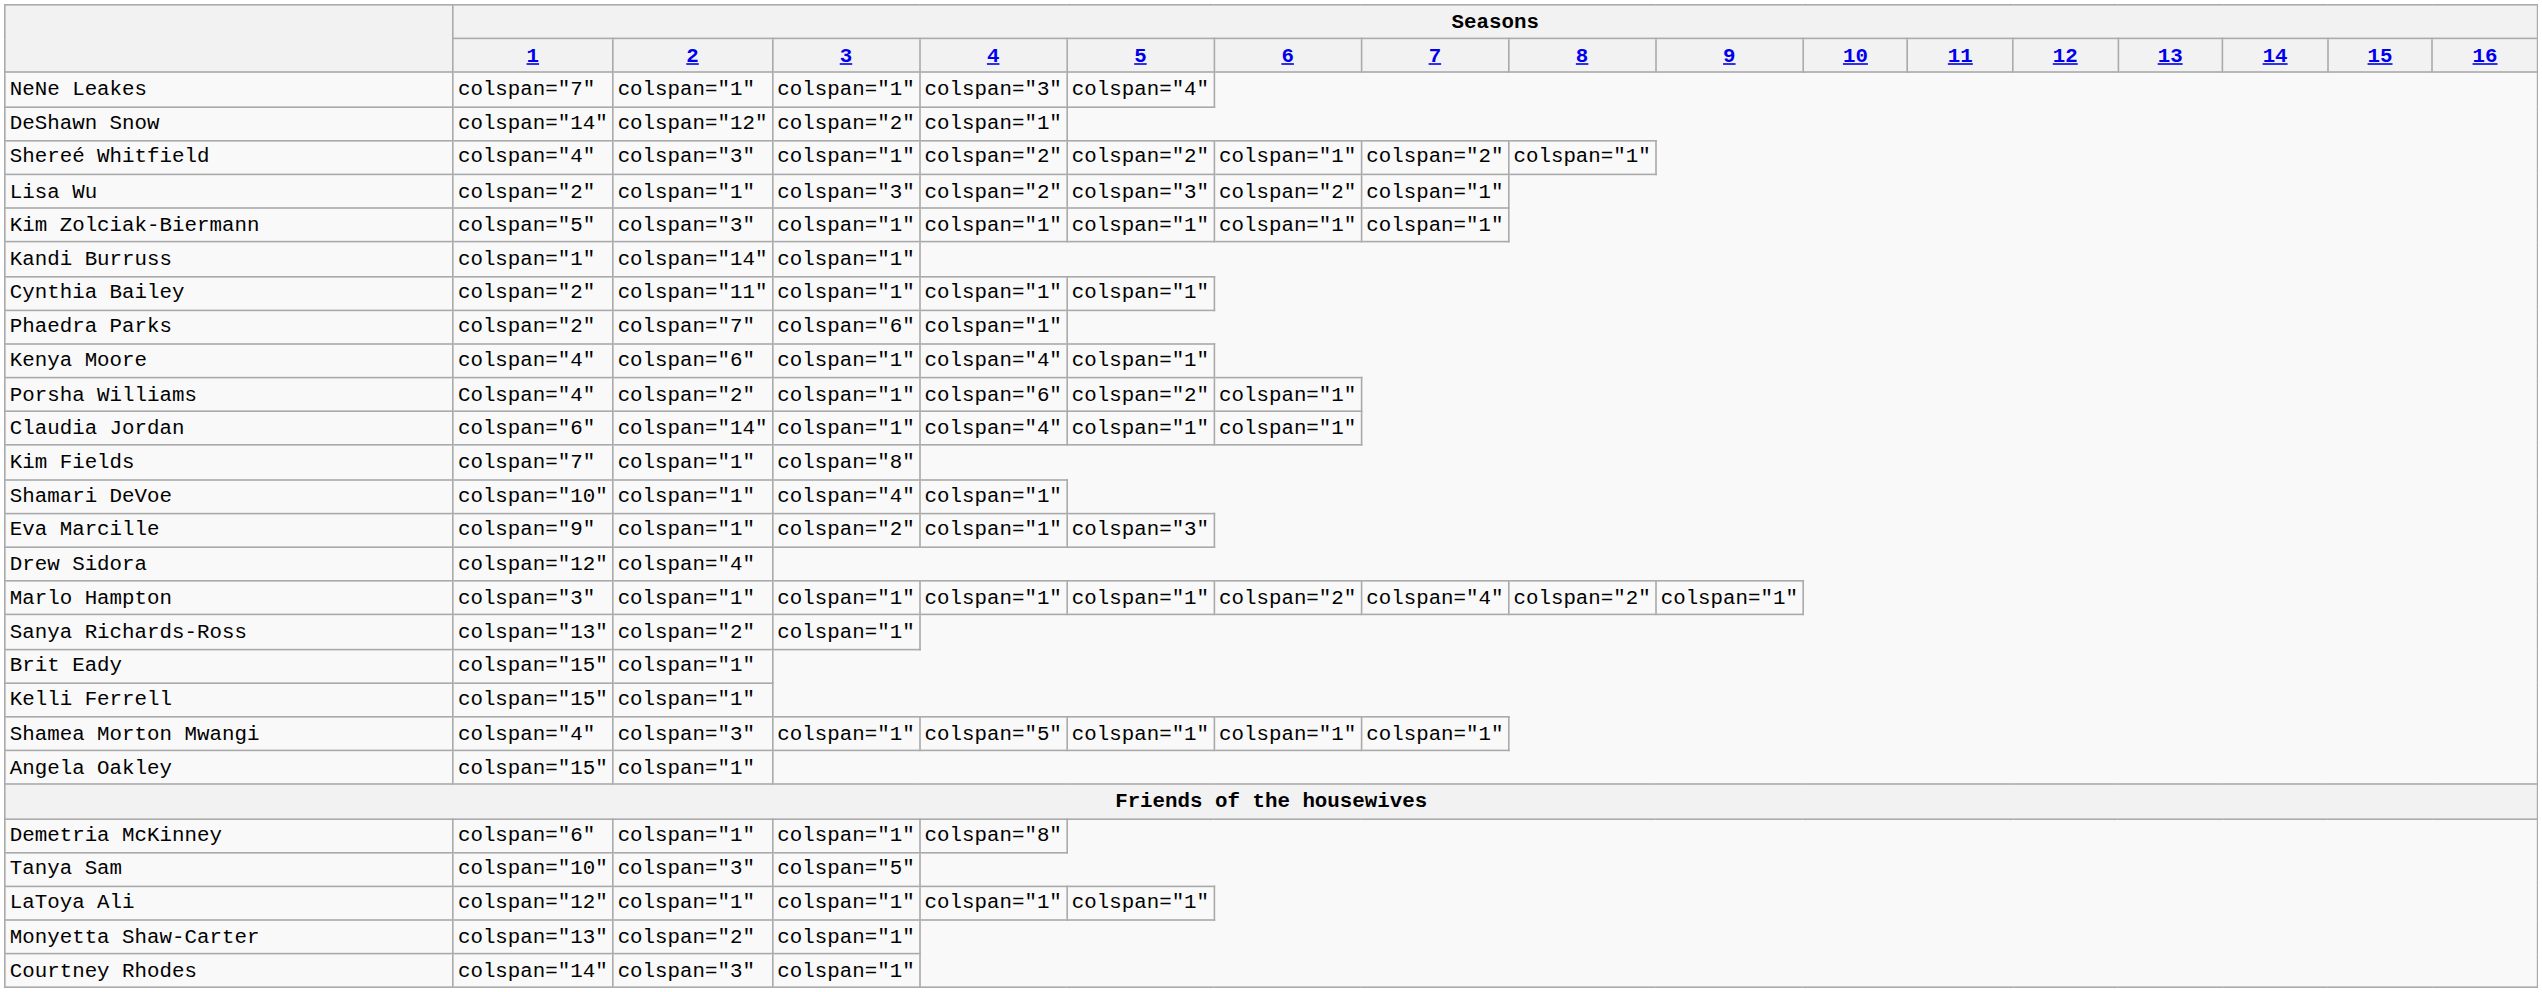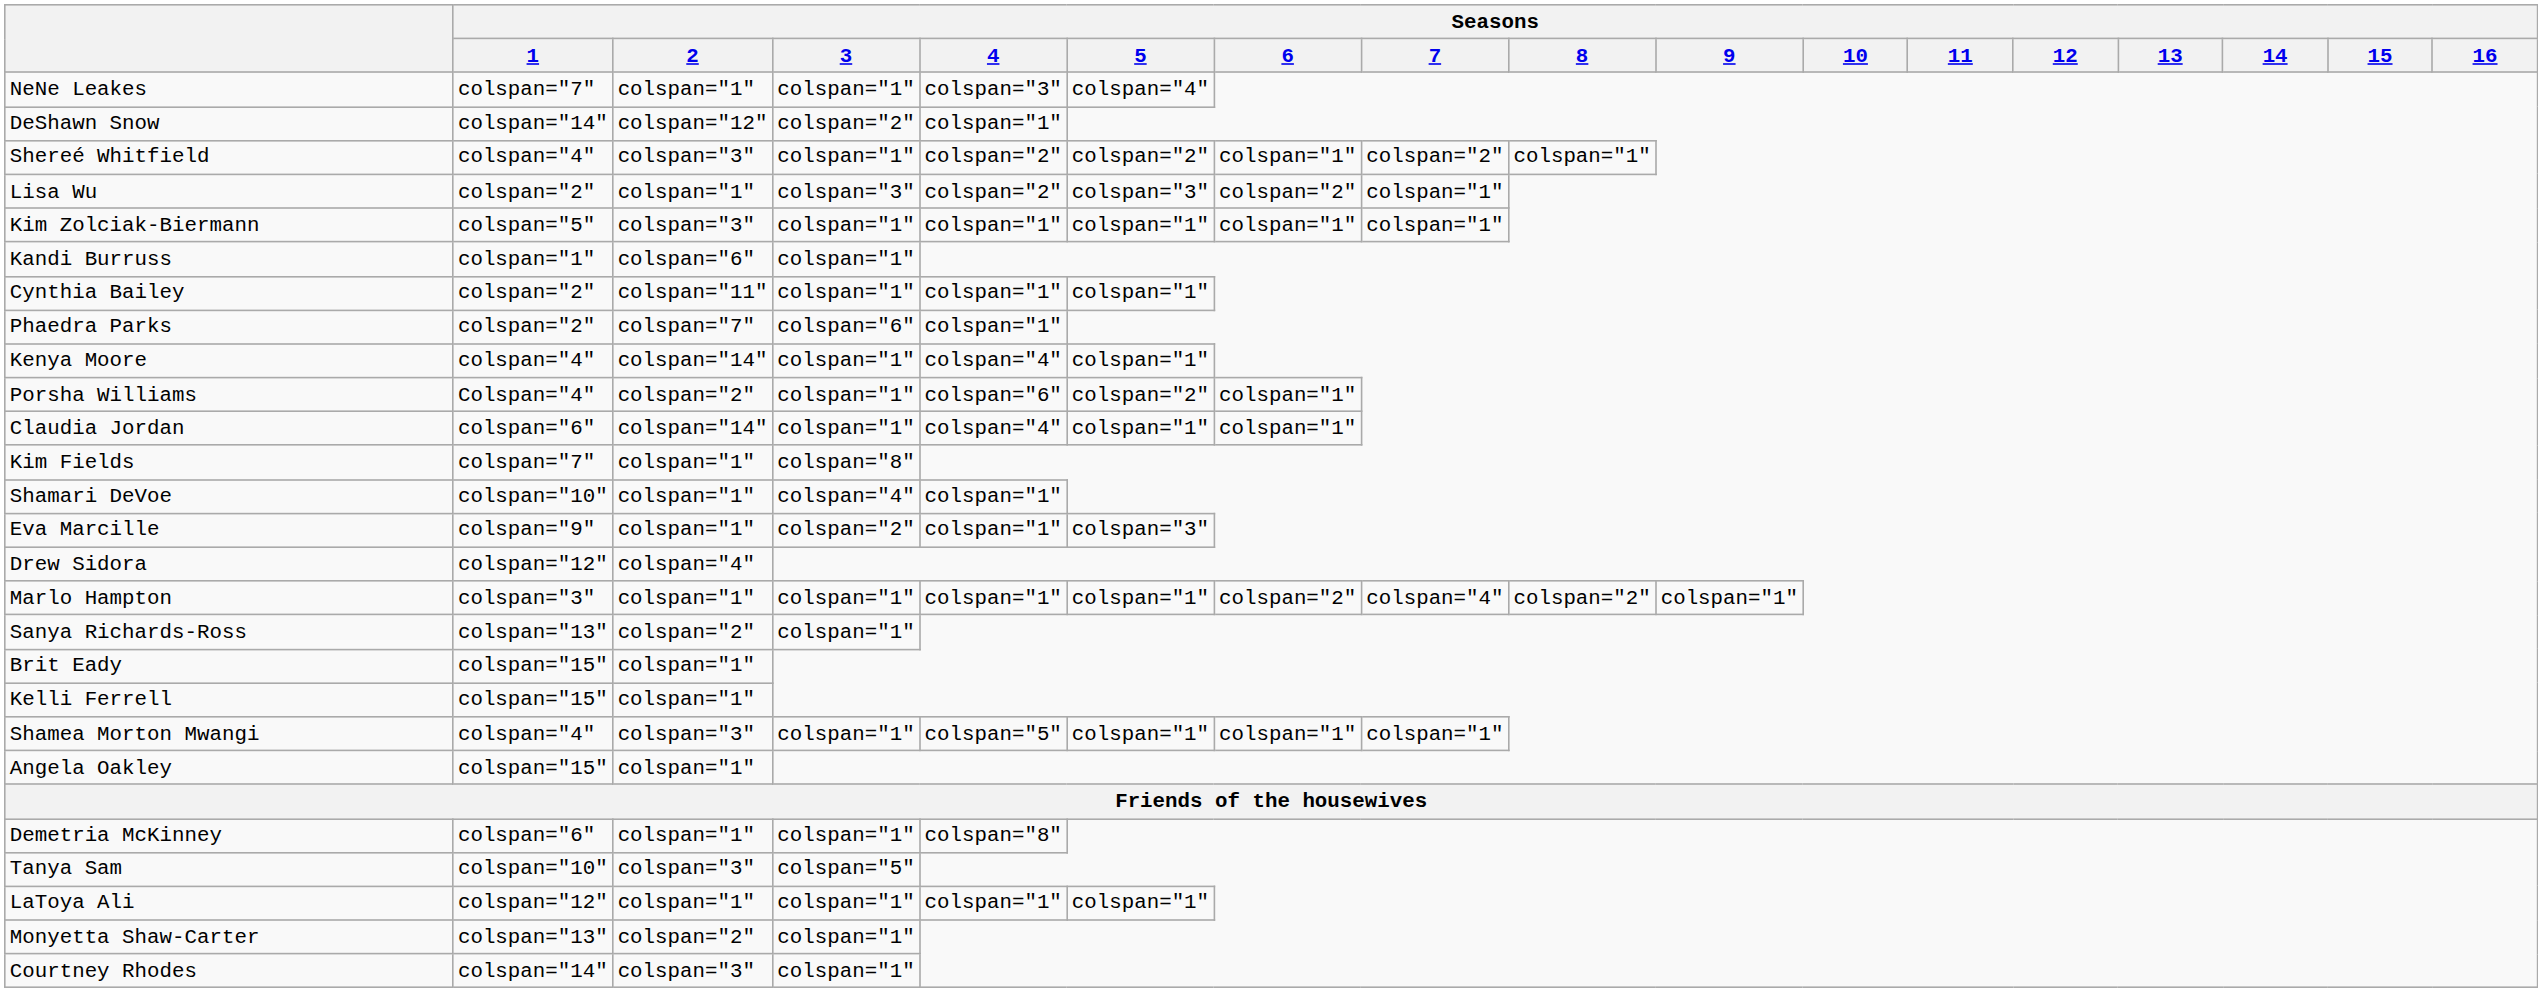(693, 259) colspan="14" -> (686, 259) colspan="6"
(686, 361) colspan="6" -> (693, 361) colspan="14"
